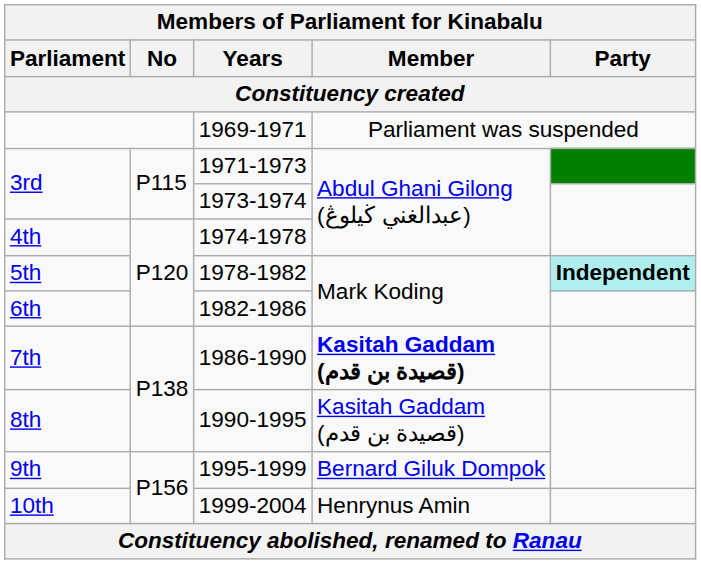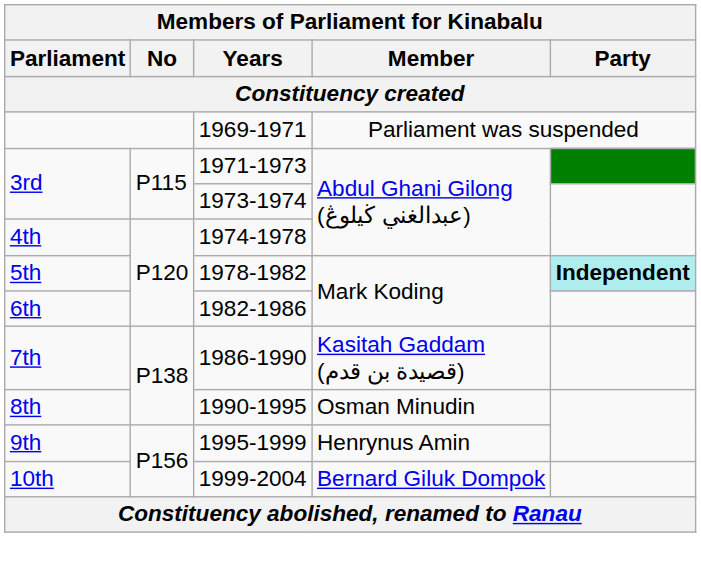(406, 357) bold -> (401, 357) normal
(401, 420) Kasitah Gaddam (قصيدة بن قدم) -> (396, 406) Osman Minudin
(431, 469) Bernard Giluk Dompok -> (394, 442) Henrynus Amin
(394, 505) Henrynus Amin -> (431, 478) Bernard Giluk Dompok
